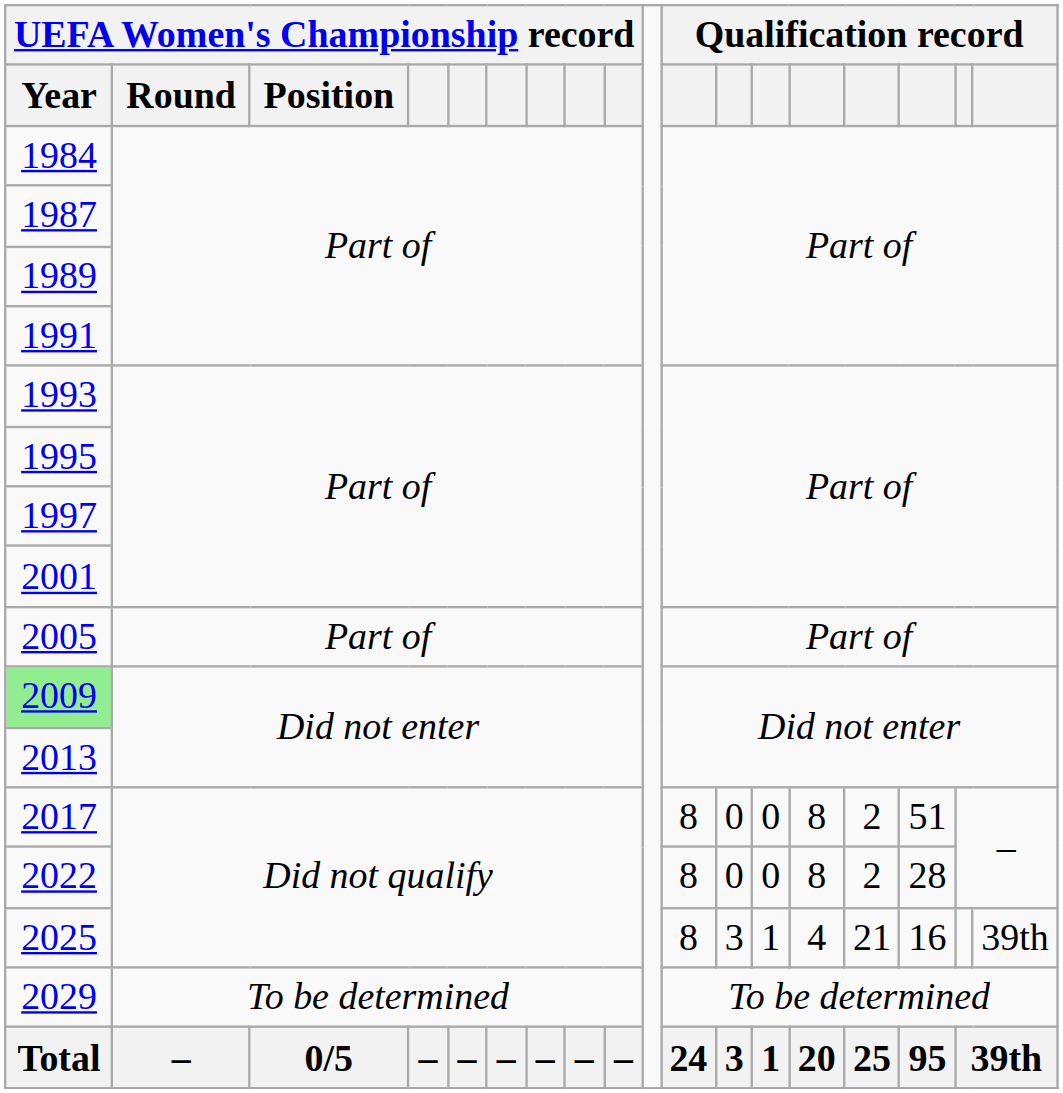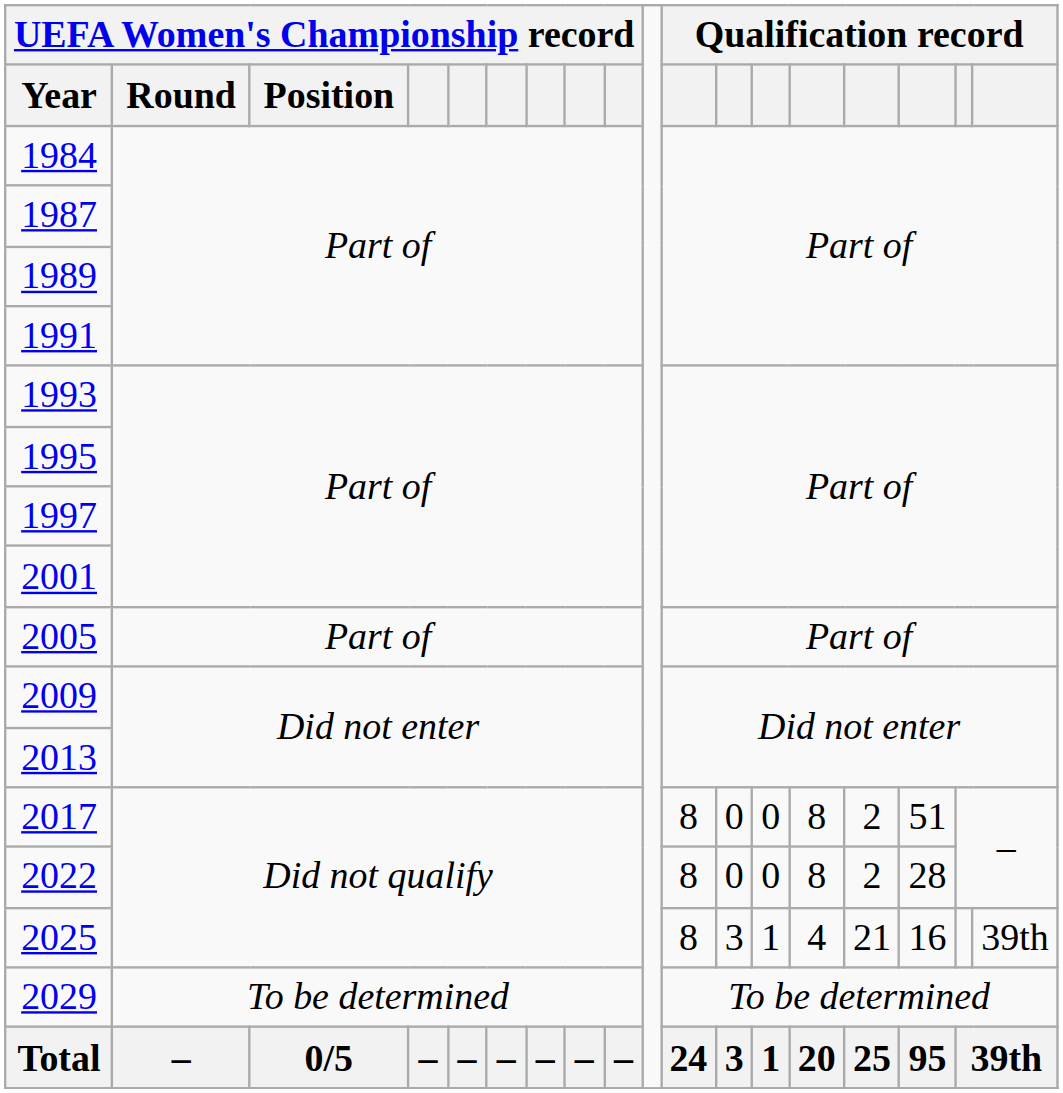(59, 696) lightgreen background -> (59, 696) no background
